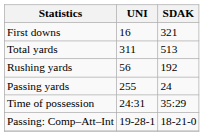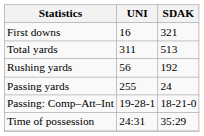rows swapped: (60, 121) <-> (51, 103)
